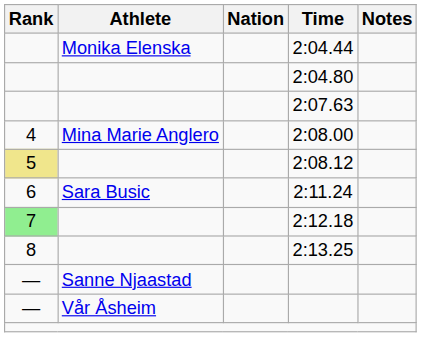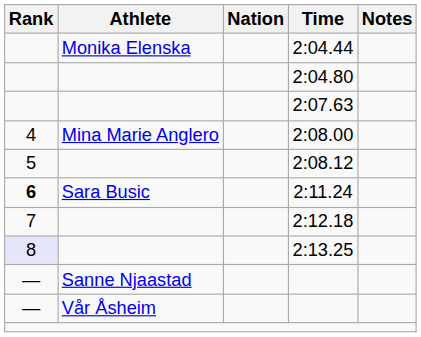(31, 163) khaki background -> (31, 163) no background
(31, 192) normal -> (31, 192) bold
(31, 221) lightgreen background -> (31, 221) no background
(31, 250) no background -> (31, 250) lavender background
